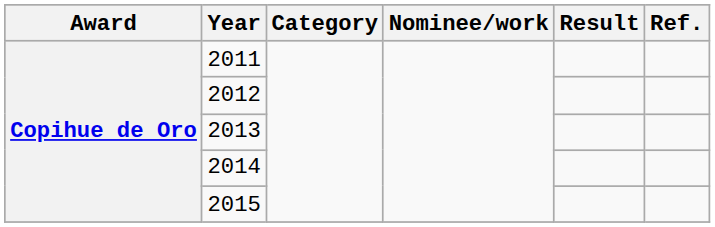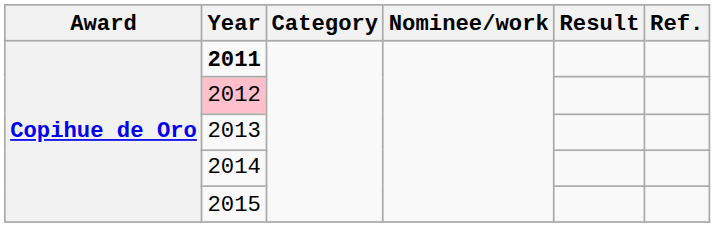(234, 59) normal -> (234, 59) bold
(234, 95) no background -> (234, 95) pink background
